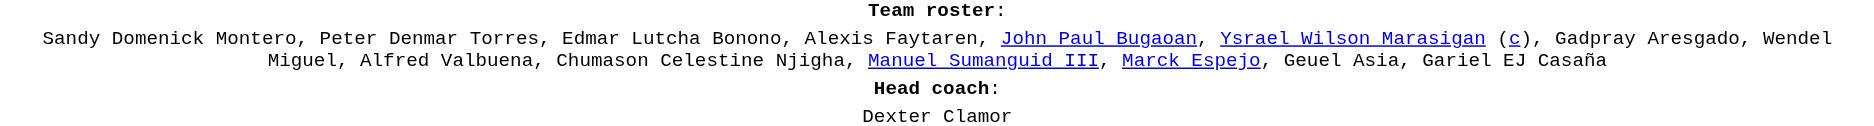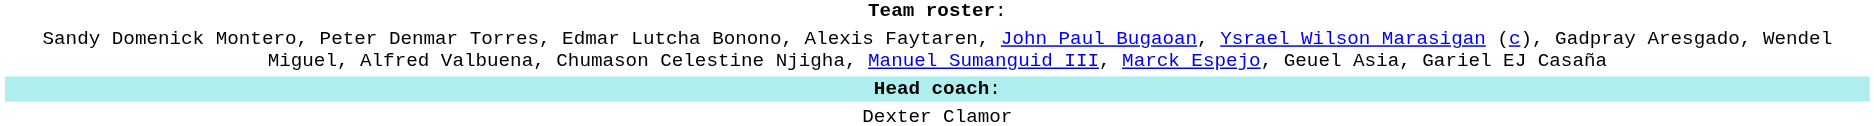(937, 89) no background -> (937, 89) paleturquoise background
